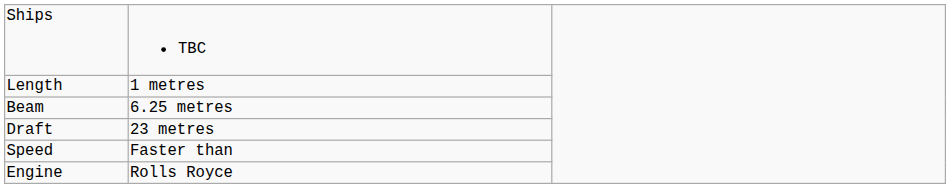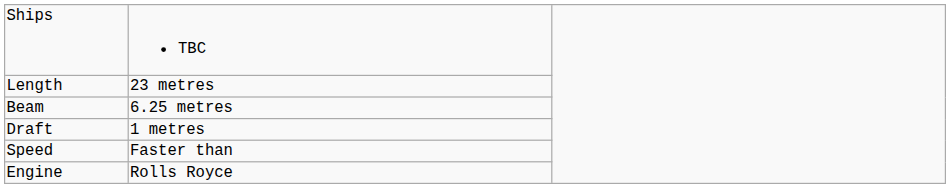(167, 86) 1 metres -> (172, 86) 23 metres
(172, 129) 23 metres -> (167, 129) 1 metres
